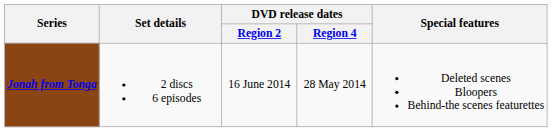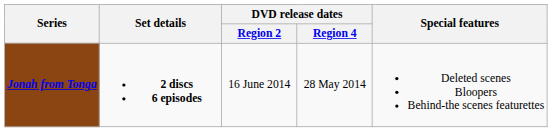(161, 92) normal -> (161, 92) bold
